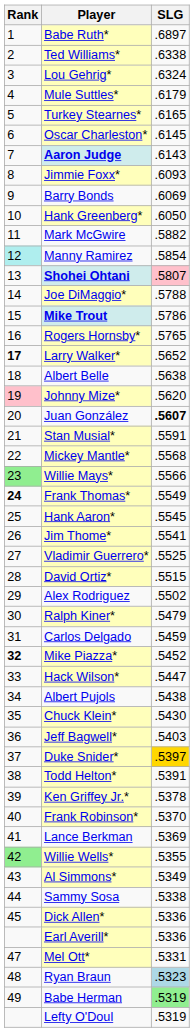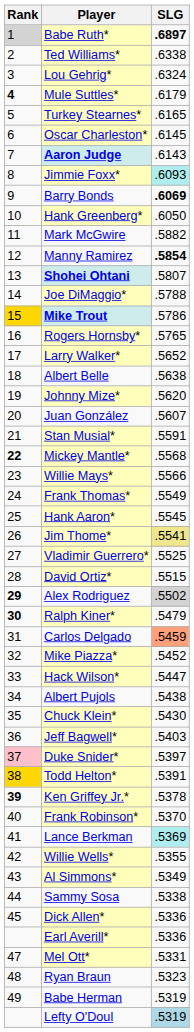(11, 35) no background -> (11, 35) lightgrey background
(170, 35) normal -> (170, 35) bold
(11, 95) normal -> (11, 95) bold
(170, 175) no background -> (170, 175) paleturquoise background
(170, 195) normal -> (170, 195) bold
(14, 255) paleturquoise background -> (14, 255) no background
(170, 255) normal -> (170, 255) bold
(170, 275) pink background -> (170, 275) no background
(14, 315) no background -> (14, 315) gold background
(14, 355) bold -> (14, 355) normal
(14, 396) pink background -> (14, 396) no background
(170, 416) bold -> (170, 416) normal
(14, 456) normal -> (14, 456) bold
(14, 476) lightgreen background -> (14, 476) no background
(14, 496) bold -> (14, 496) normal
(170, 536) no background -> (170, 536) khaki background
(14, 596) normal -> (14, 596) bold
(170, 596) no background -> (170, 596) lightgrey background
(14, 616) normal -> (14, 616) bold
(170, 636) no background -> (170, 636) lightsalmon background
(14, 656) bold -> (14, 656) normal
(14, 756) no background -> (14, 756) pink background
(170, 756) gold background -> (170, 756) no background
(14, 776) no background -> (14, 776) gold background
(14, 796) normal -> (14, 796) bold
(170, 837) no background -> (170, 837) paleturquoise background
(14, 857) lightgreen background -> (14, 857) no background
(170, 977) lightblue background -> (170, 977) no background
(170, 997) lightgreen background -> (170, 997) no background
(170, 1017) no background -> (170, 1017) lightblue background
